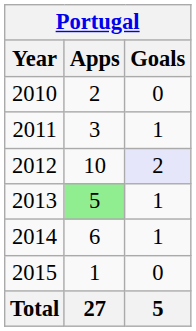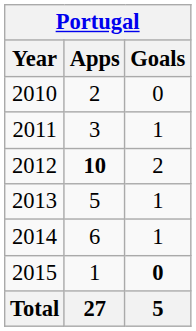(95, 165) normal -> (95, 165) bold
(158, 165) lavender background -> (158, 165) no background
(95, 201) lightgreen background -> (95, 201) no background
(158, 272) normal -> (158, 272) bold
